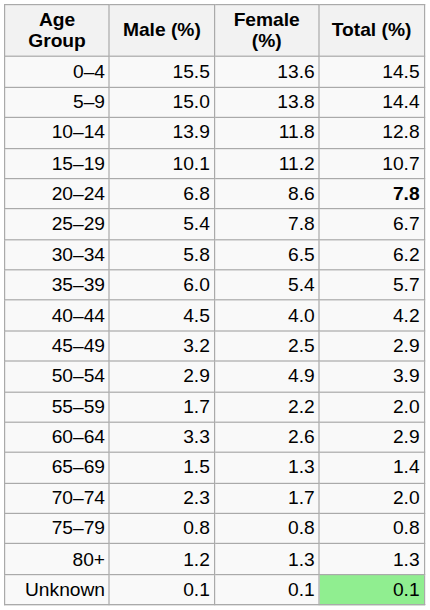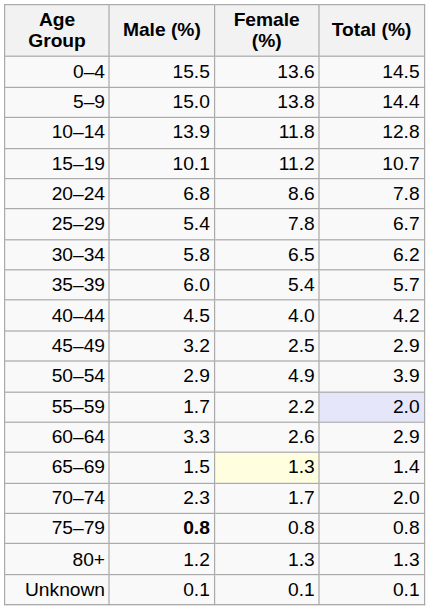(406, 193) bold -> (406, 193) normal
(406, 406) no background -> (406, 406) lavender background
(301, 467) no background -> (301, 467) lightyellow background
(197, 528) normal -> (197, 528) bold
(406, 589) lightgreen background -> (406, 589) no background
